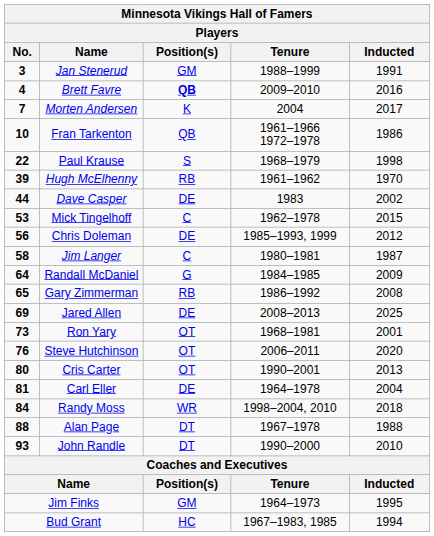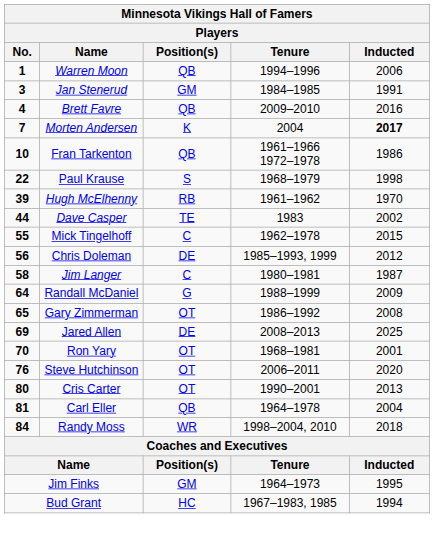+ row: (91, 71)
(290, 71) 1988–1999 -> (290, 90) 1984–1985
(187, 90) bold -> (187, 109) normal
(389, 109) normal -> (389, 128) bold
(187, 198) DE -> (187, 217) TE
(22, 217) 53 -> (22, 236) 55
(290, 274) 1984–1985 -> (290, 293) 1988–1999
(187, 293) RB -> (187, 312) OT
(22, 332) 73 -> (22, 351) 70
(187, 389) DE -> (187, 408) QB
- row: (91, 427)
- row: (91, 446)
